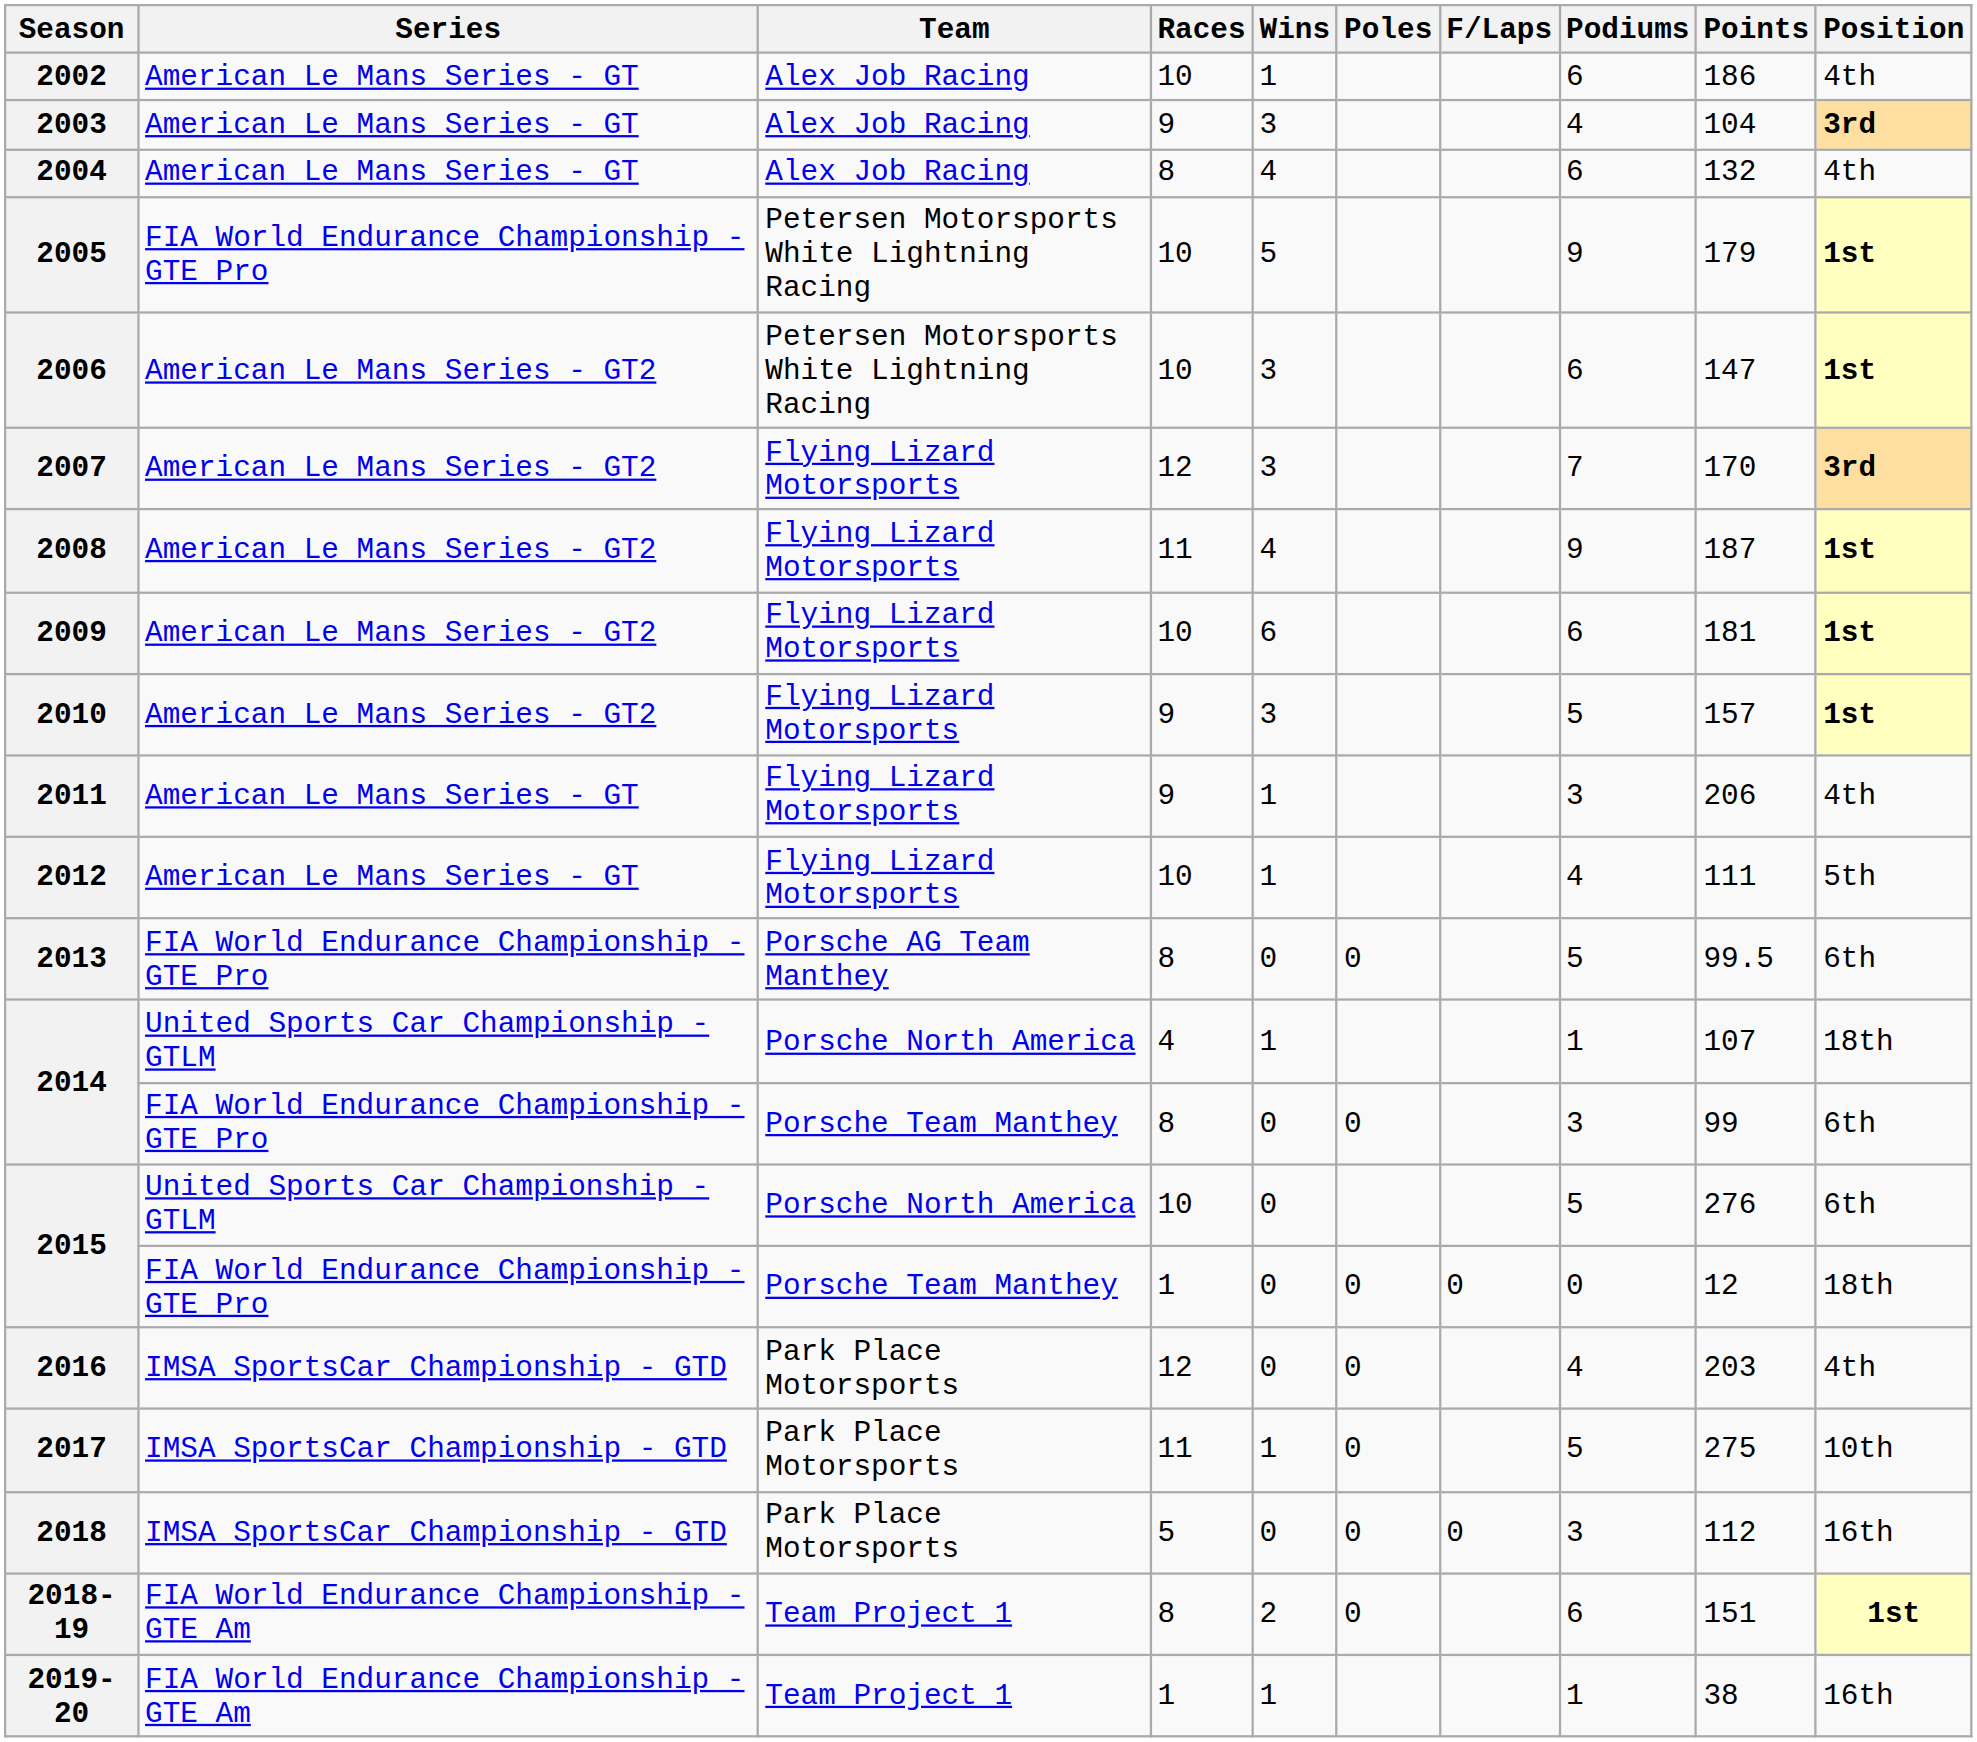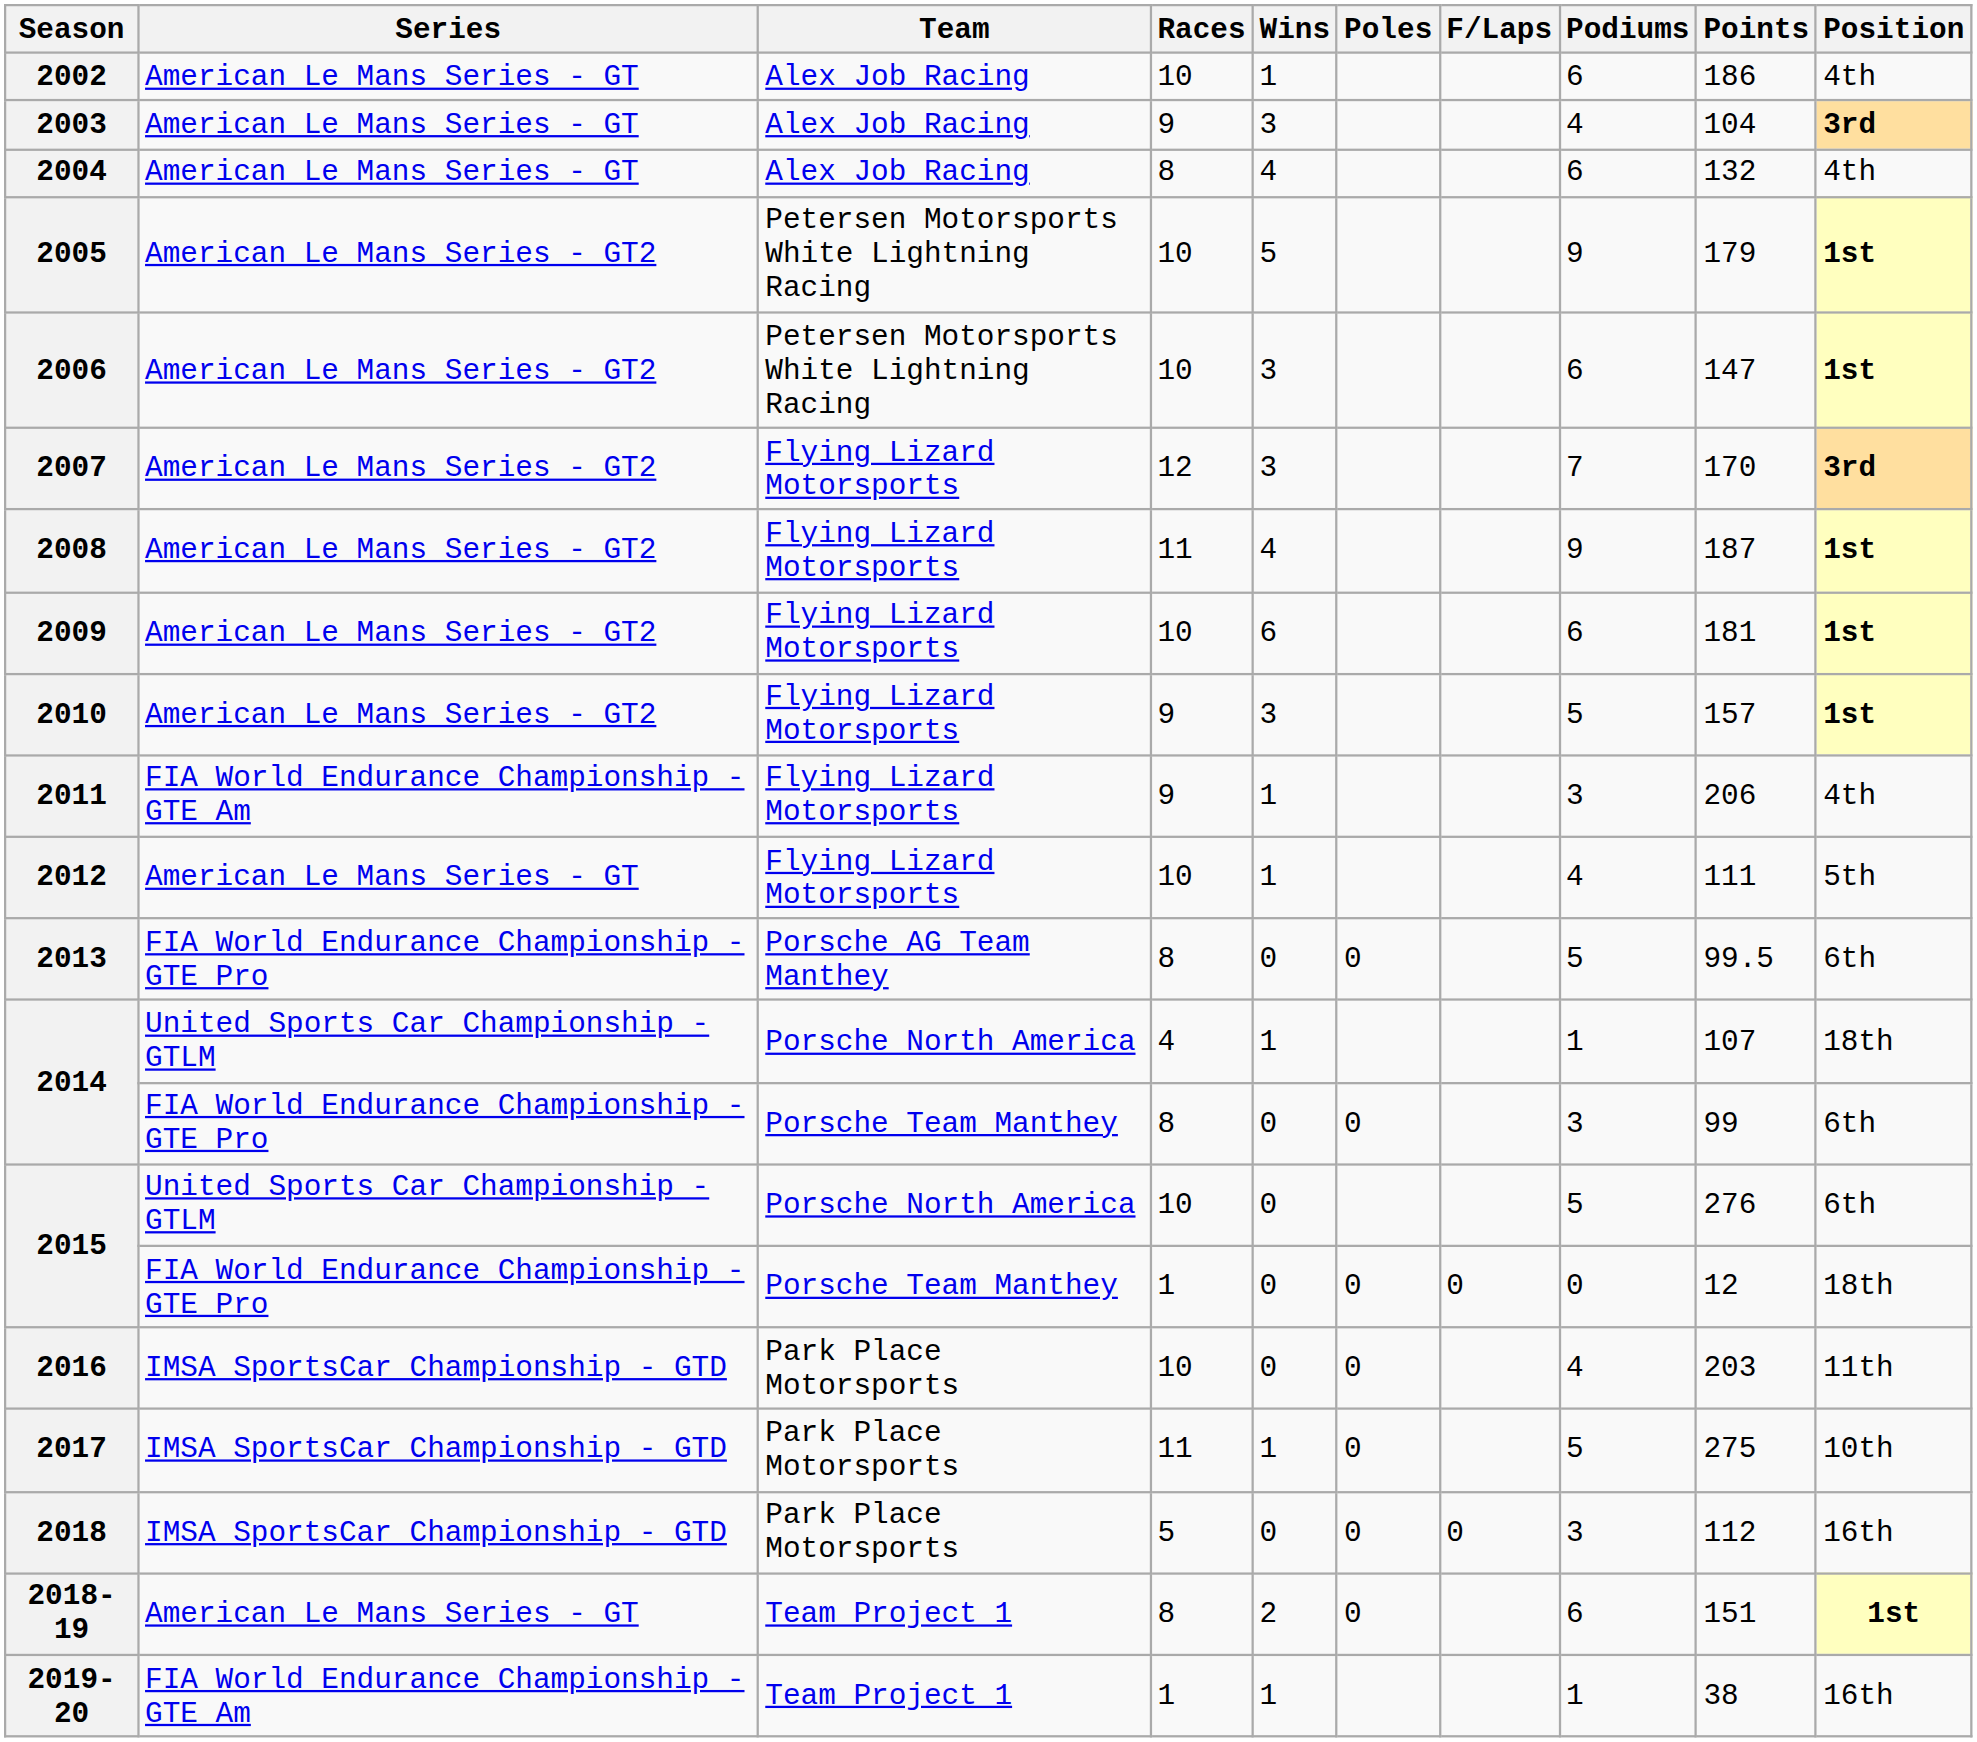(445, 255) FIA World Endurance Championship - GTE Pro -> (401, 255) American Le Mans Series - GT2
(392, 796) American Le Mans Series - GT -> (445, 796) FIA World Endurance Championship - GTE Am
(1175, 1369) 12 -> (1175, 1369) 10
(1850, 1369) 4th -> (1859, 1369) 11th
(445, 1614) FIA World Endurance Championship - GTE Am -> (392, 1614) American Le Mans Series - GT
